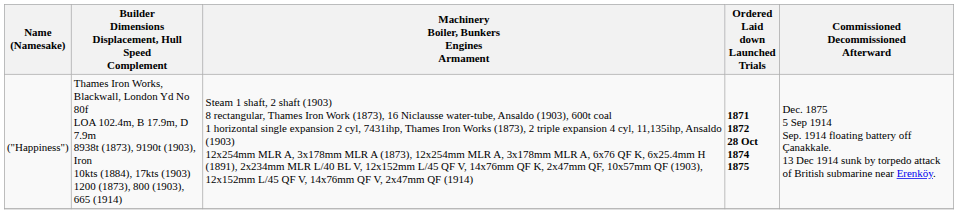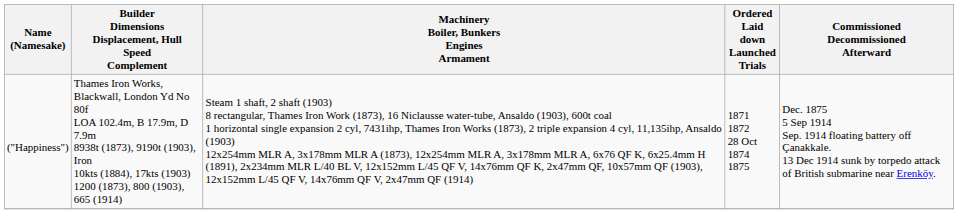(743, 141) bold -> (742, 141) normal
